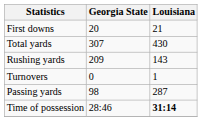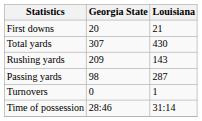rows swapped: (34, 92) <-> (27, 76)
(164, 108) bold -> (164, 108) normal
